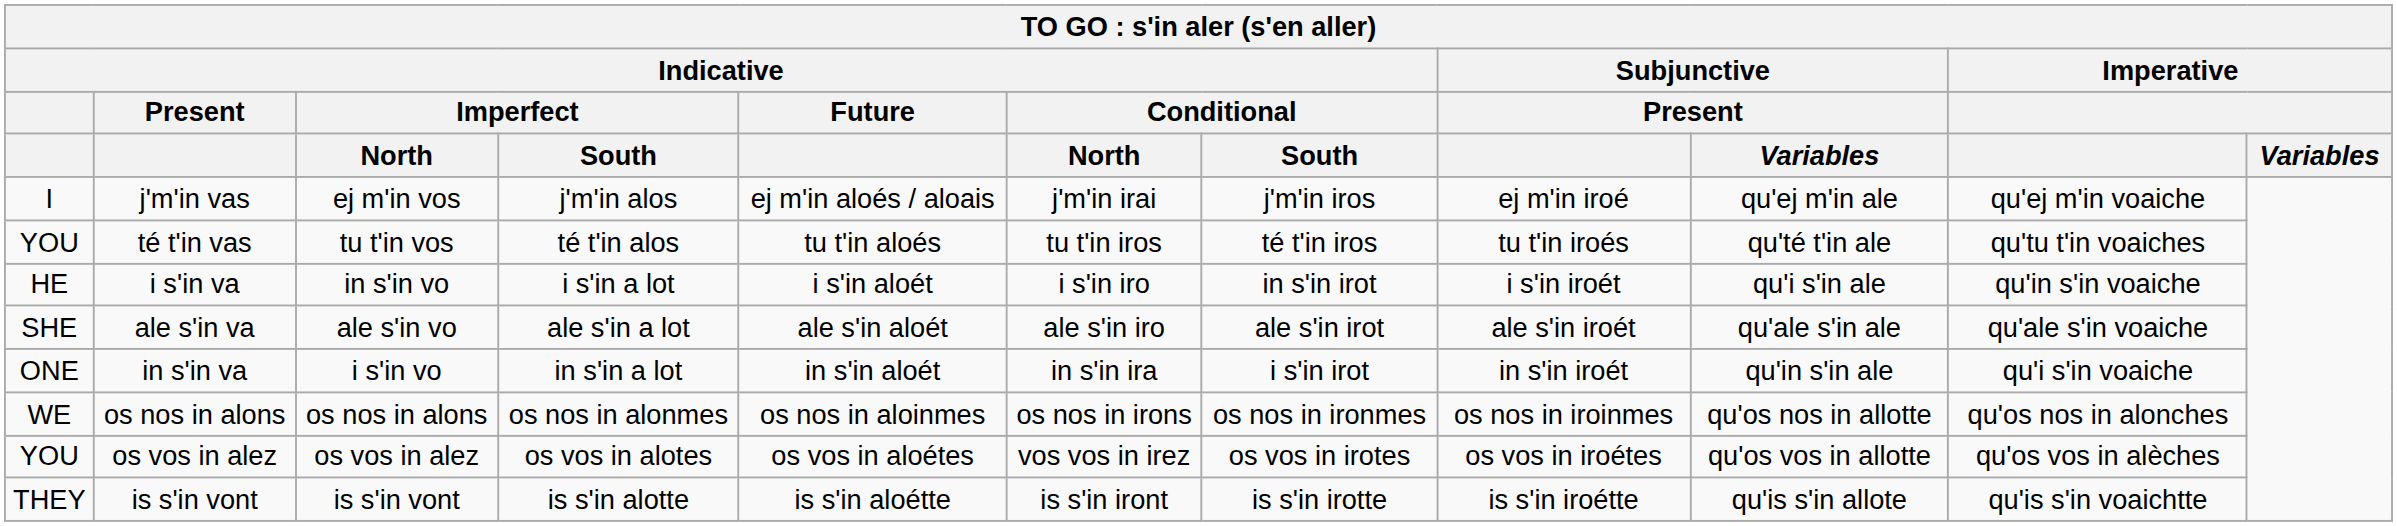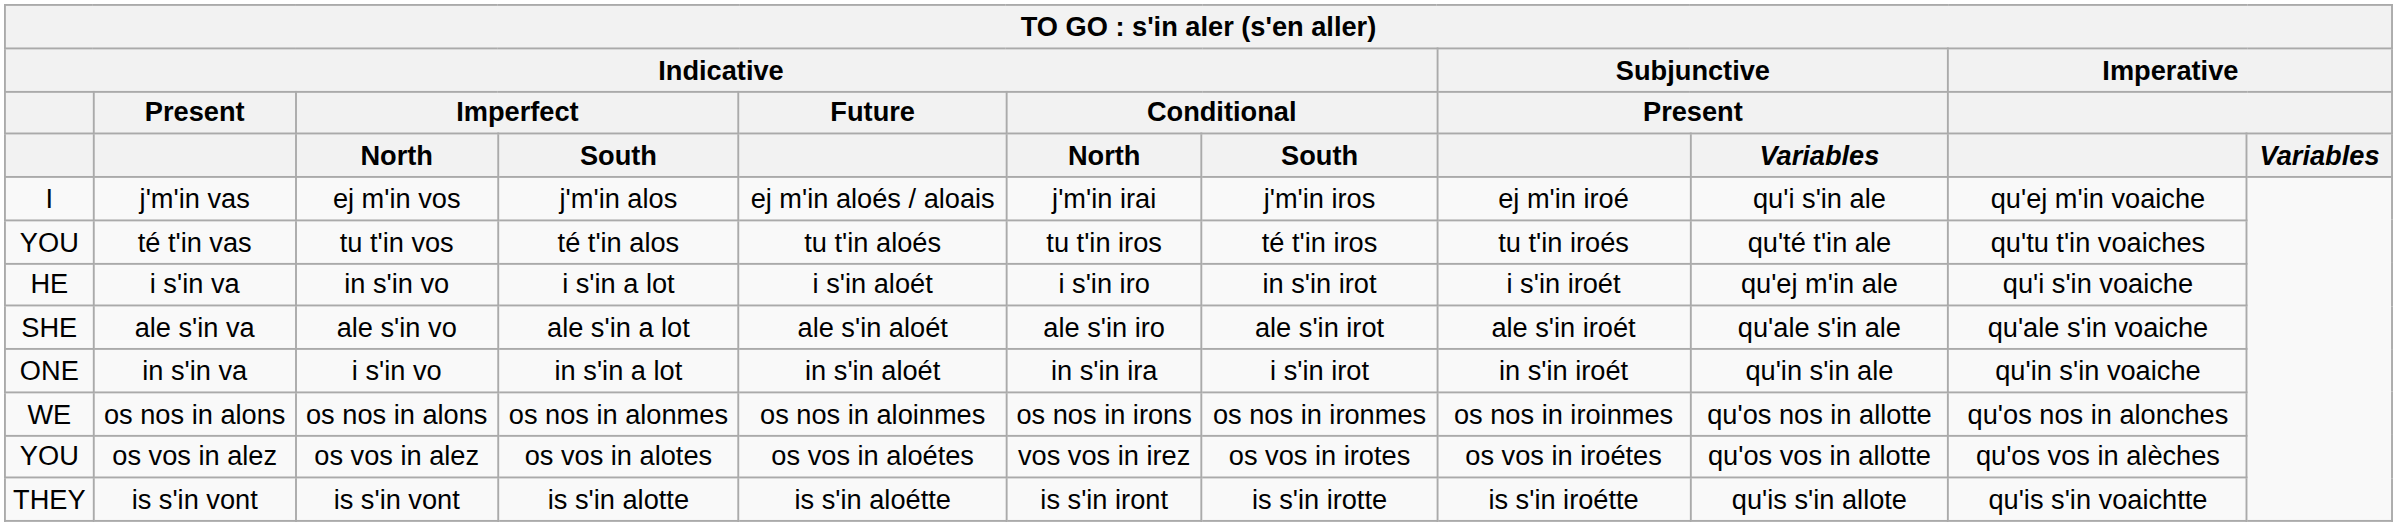(1819, 199) qu'ej m'in ale -> (1819, 199) qu'i s'in ale
(1819, 285) qu'i s'in ale -> (1819, 285) qu'ej m'in ale
(2098, 285) qu'in s'in voaiche -> (2098, 285) qu'i s'in voaiche
(2098, 371) qu'i s'in voaiche -> (2098, 371) qu'in s'in voaiche
